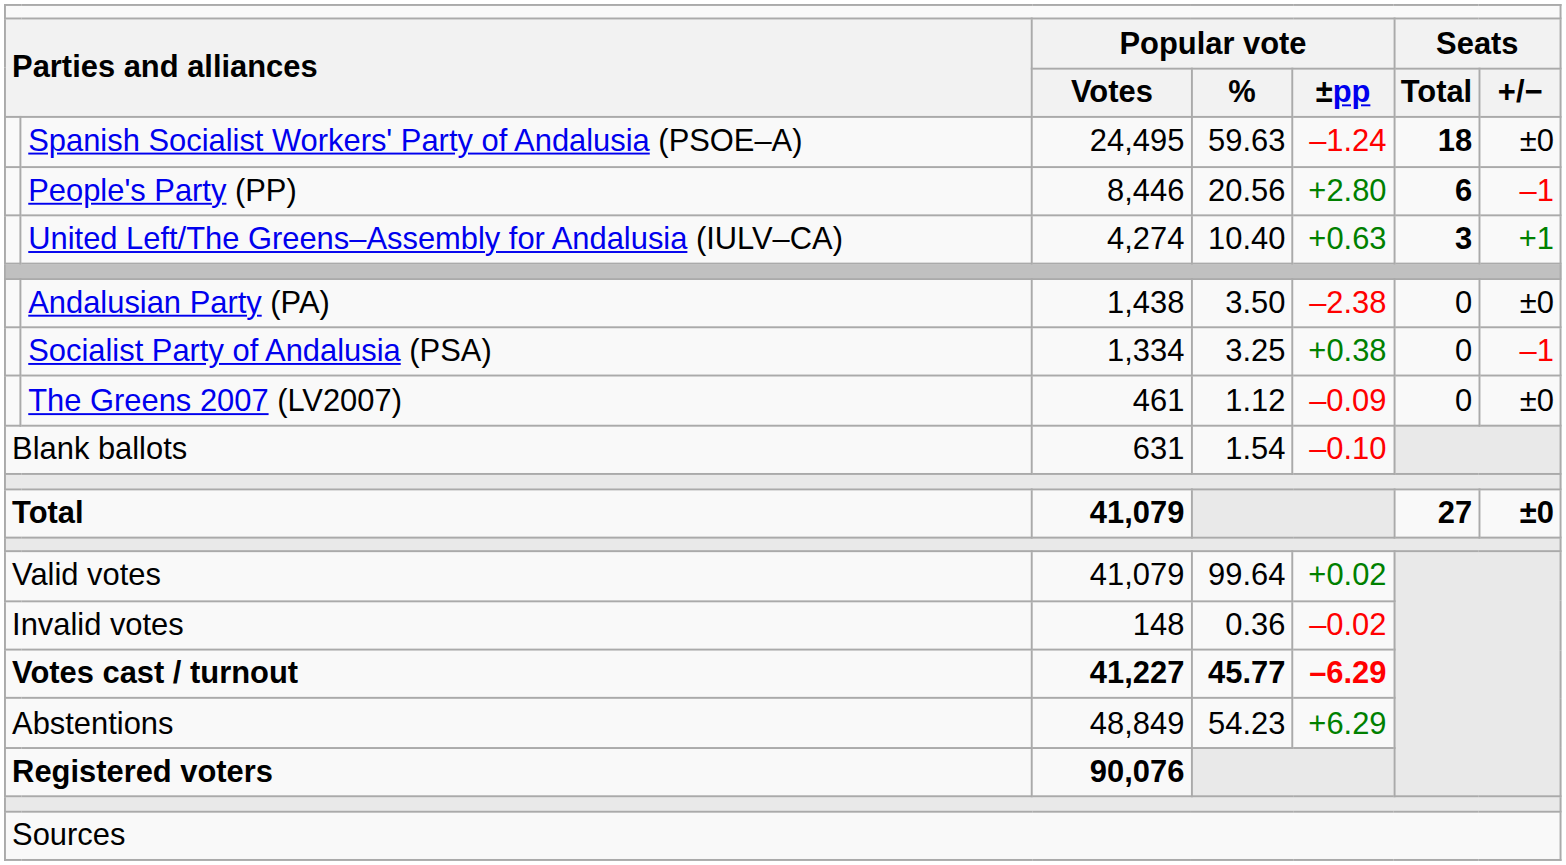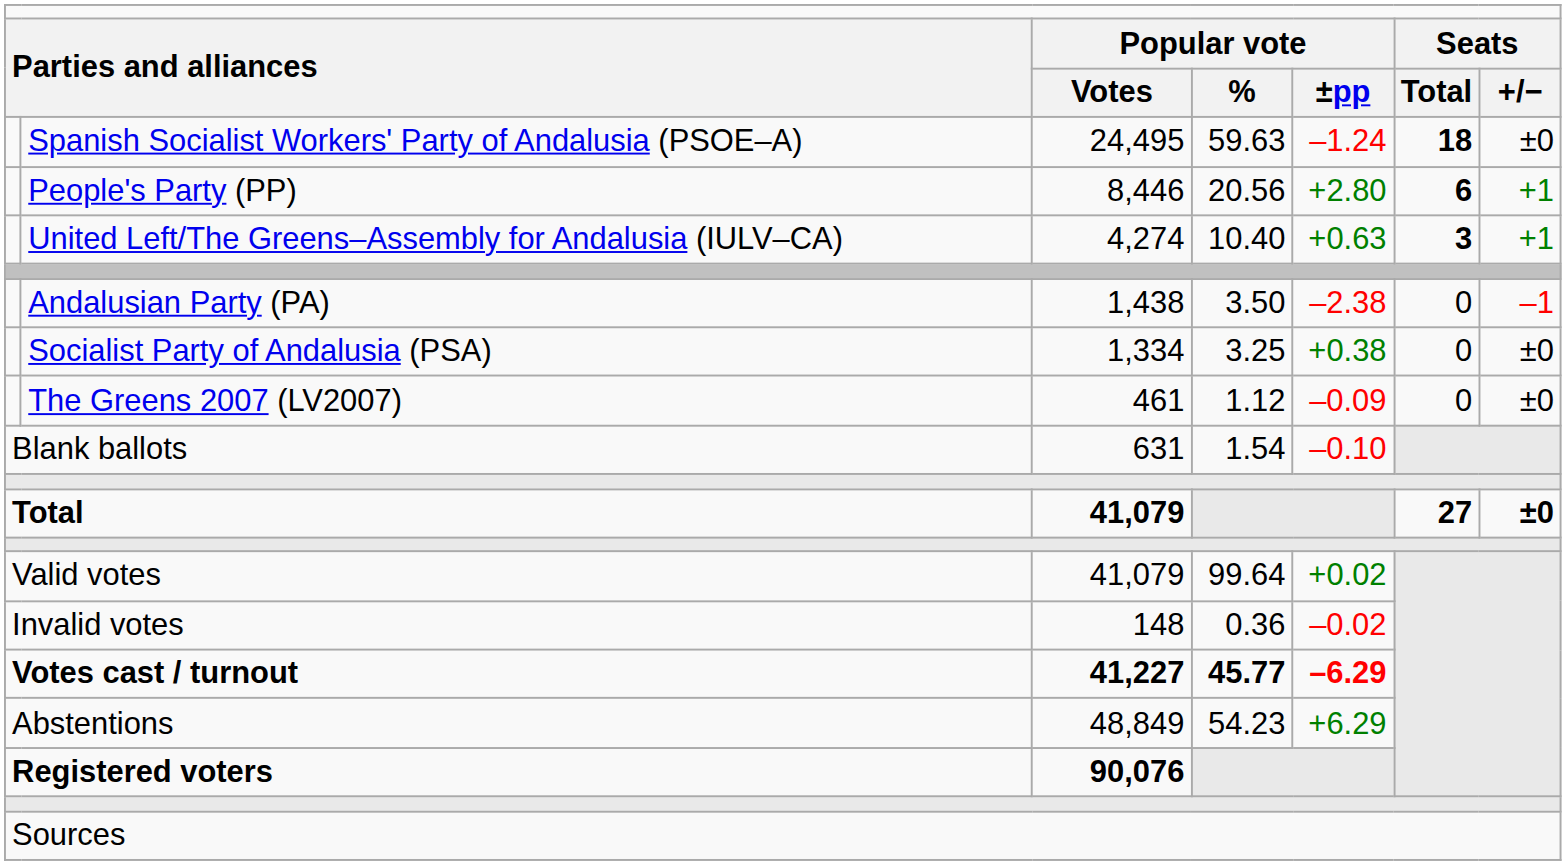(1537, 190) –1 -> (1536, 190) +1
(1537, 302) ±0 -> (1537, 302) –1
(1537, 351) –1 -> (1537, 351) ±0
